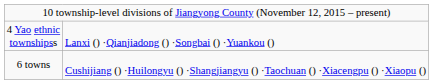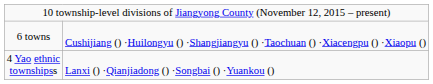rows swapped: (33, 65) <-> (33, 36)
